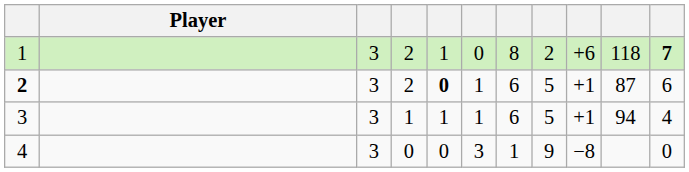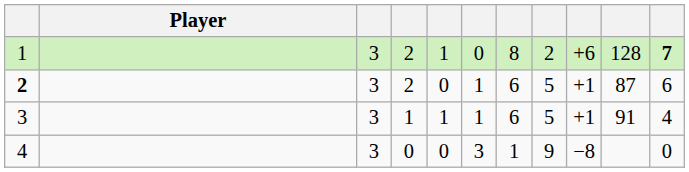(626, 53) 118 -> (626, 53) 128
(444, 85) bold -> (444, 85) normal
(626, 118) 94 -> (626, 118) 91
